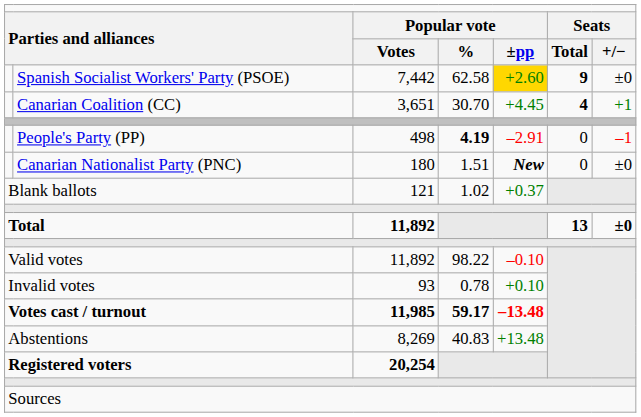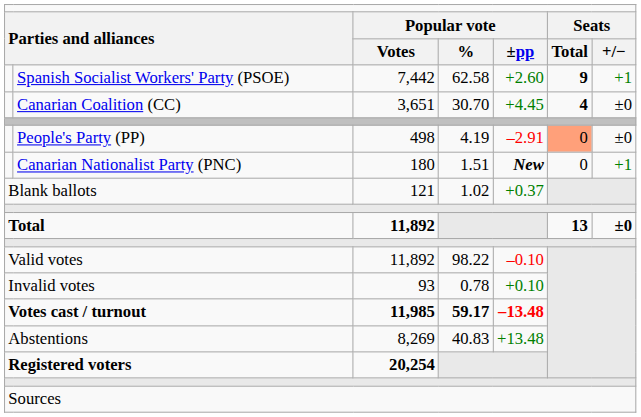(525, 78) gold background -> (525, 78) no background
(623, 78) ±0 -> (623, 78) +1
(623, 104) +1 -> (623, 104) ±0
(475, 138) bold -> (475, 138) normal
(584, 138) no background -> (584, 138) lightsalmon background
(624, 138) –1 -> (623, 138) ±0
(623, 164) ±0 -> (623, 164) +1
